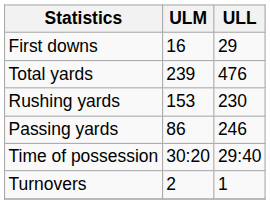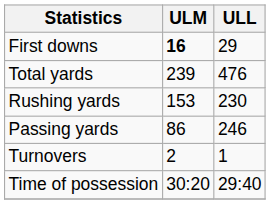(176, 46) normal -> (176, 46) bold
rows swapped: (47, 184) <-> (83, 157)
